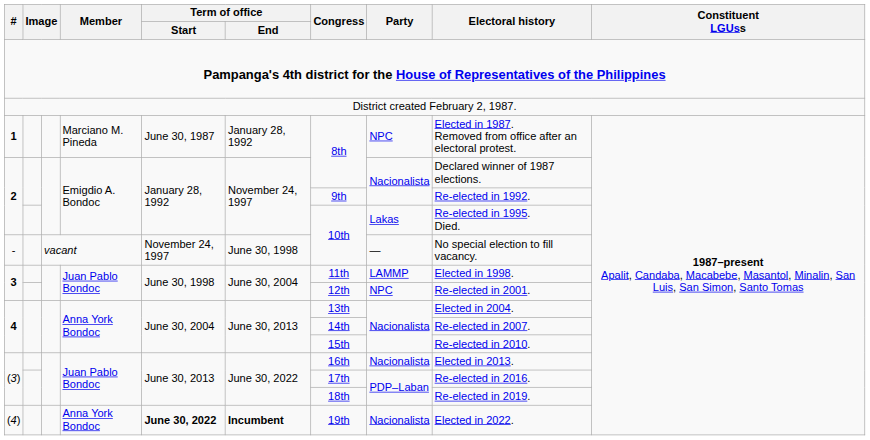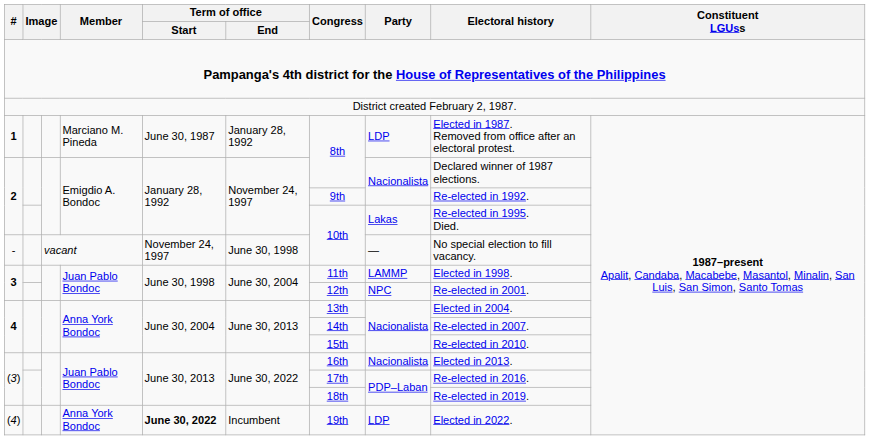(381, 136) NPC -> (379, 136) LDP
(256, 420) bold -> (254, 420) normal
(399, 420) Nacionalista -> (379, 420) LDP
